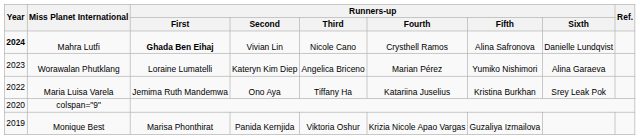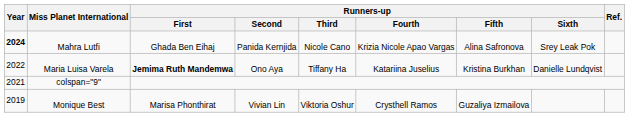(180, 46) bold -> (183, 46) normal
(265, 46) Vivian Lin -> (267, 46) Panida Kernjida
(417, 46) Crysthell Ramos -> (406, 46) Krizia Nicole Apao Vargas
(579, 46) Danielle Lundqvist -> (568, 46) Srey Leak Pok
- row: (79, 69)
(180, 92) normal -> (183, 69) bold
(579, 92) Srey Leak Pok -> (568, 69) Danielle Lundqvist
(16, 105) 2020 -> (16, 82) 2021
(265, 127) Panida Kernjida -> (267, 105) Vivian Lin
(417, 127) Krizia Nicole Apao Vargas -> (406, 105) Crysthell Ramos
